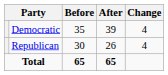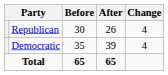rows swapped: (36, 29) <-> (35, 45)
